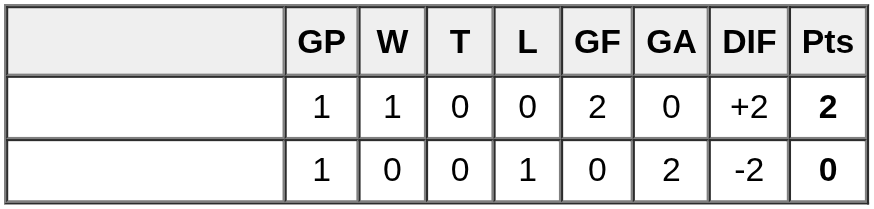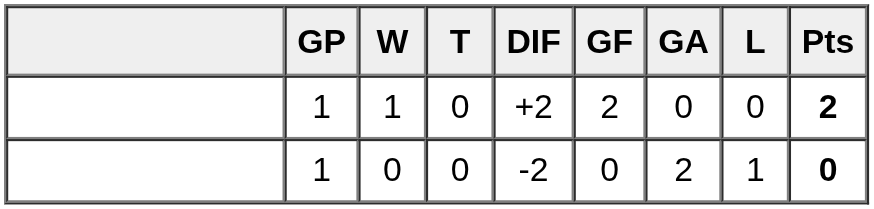columns swapped: (528, 40) <-> (749, 40)
